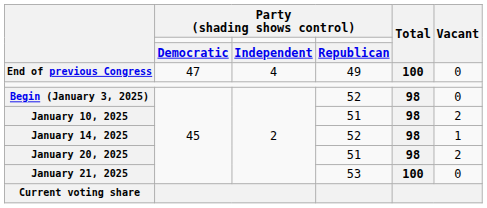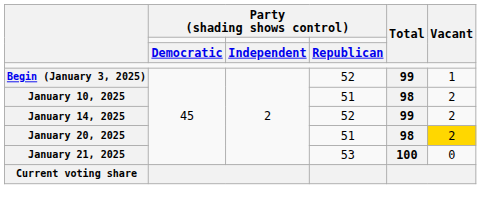- row: (80, 72)
(413, 97) 98 -> (407, 78) 99
(458, 97) 0 -> (452, 78) 1
(413, 135) 98 -> (407, 116) 99
(458, 135) 1 -> (452, 116) 2
(458, 155) no background -> (452, 135) gold background
